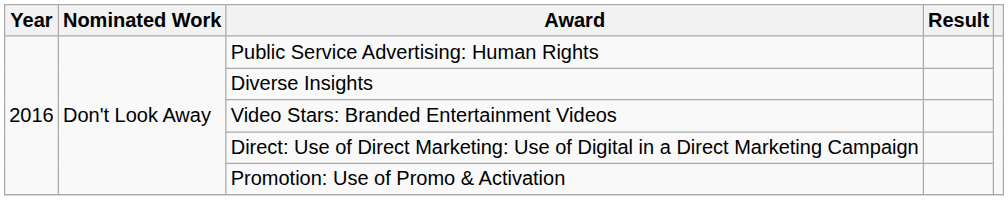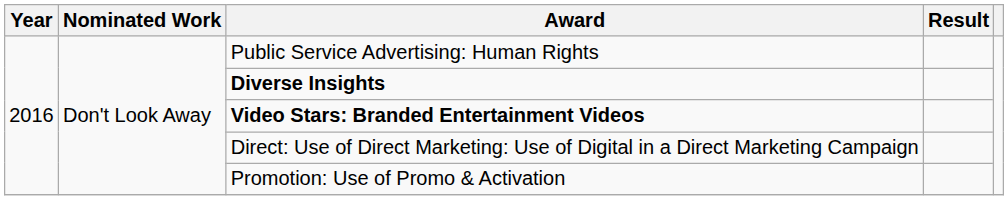(302, 83) normal -> (308, 83) bold
(424, 115) normal -> (438, 115) bold
